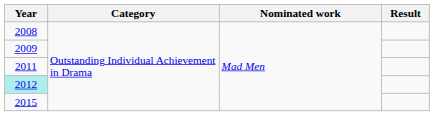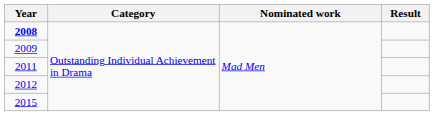(26, 31) normal -> (26, 31) bold
(26, 84) paleturquoise background -> (26, 84) no background
